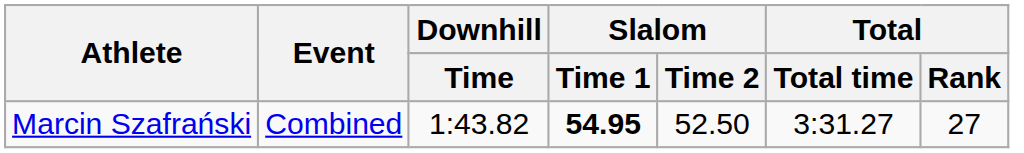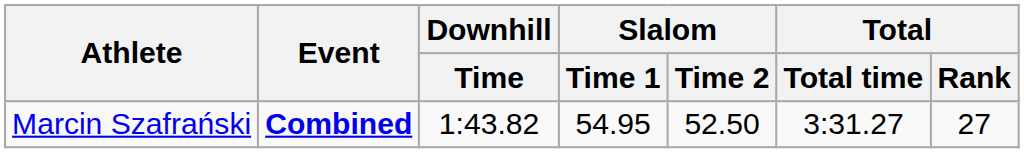(334, 124) normal -> (339, 124) bold
(603, 124) bold -> (613, 124) normal
